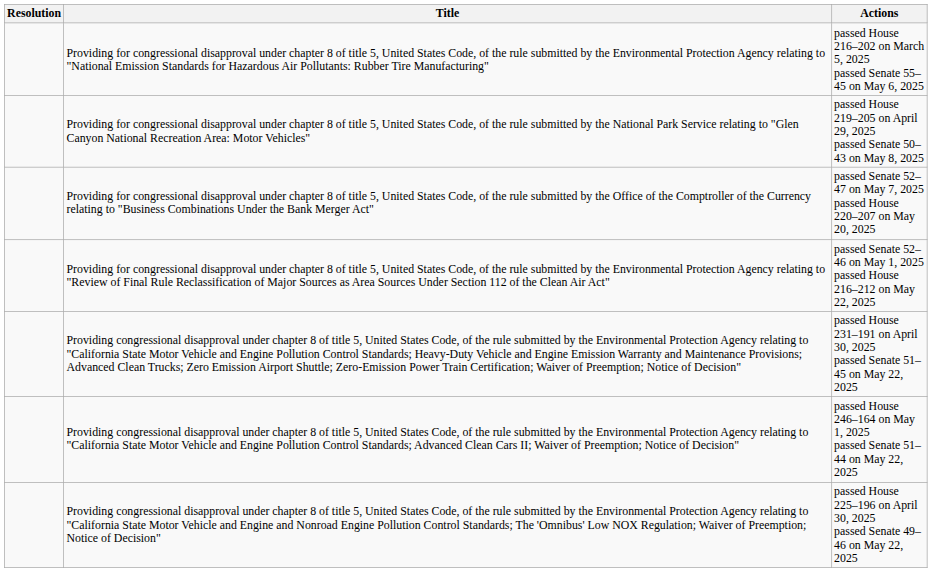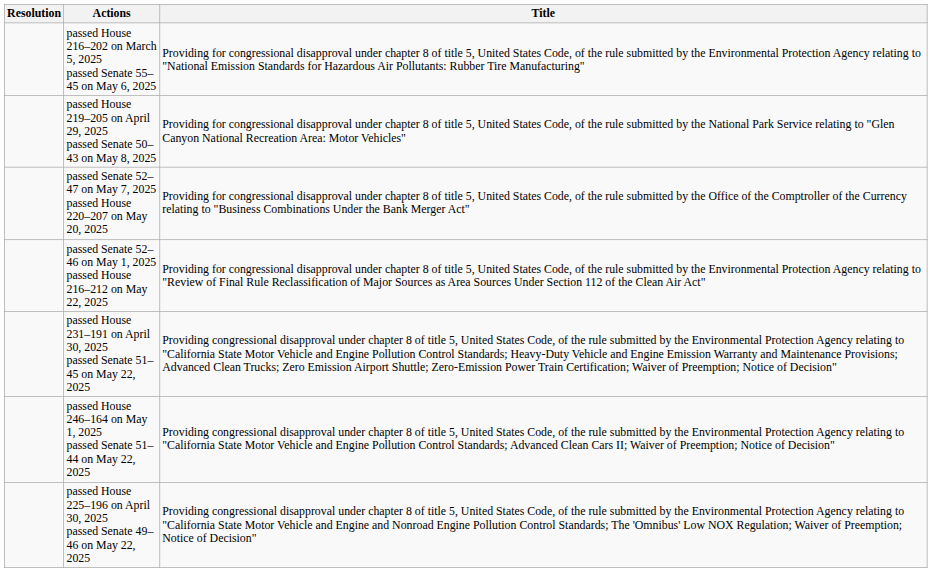columns swapped: (448, 13) <-> (879, 13)
